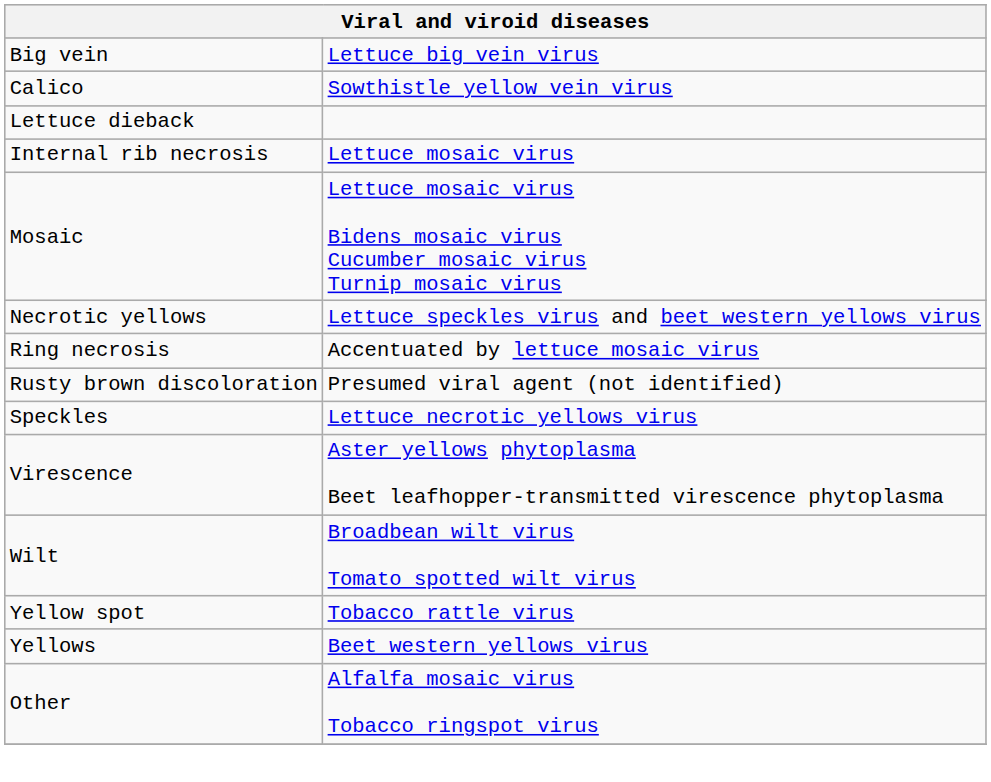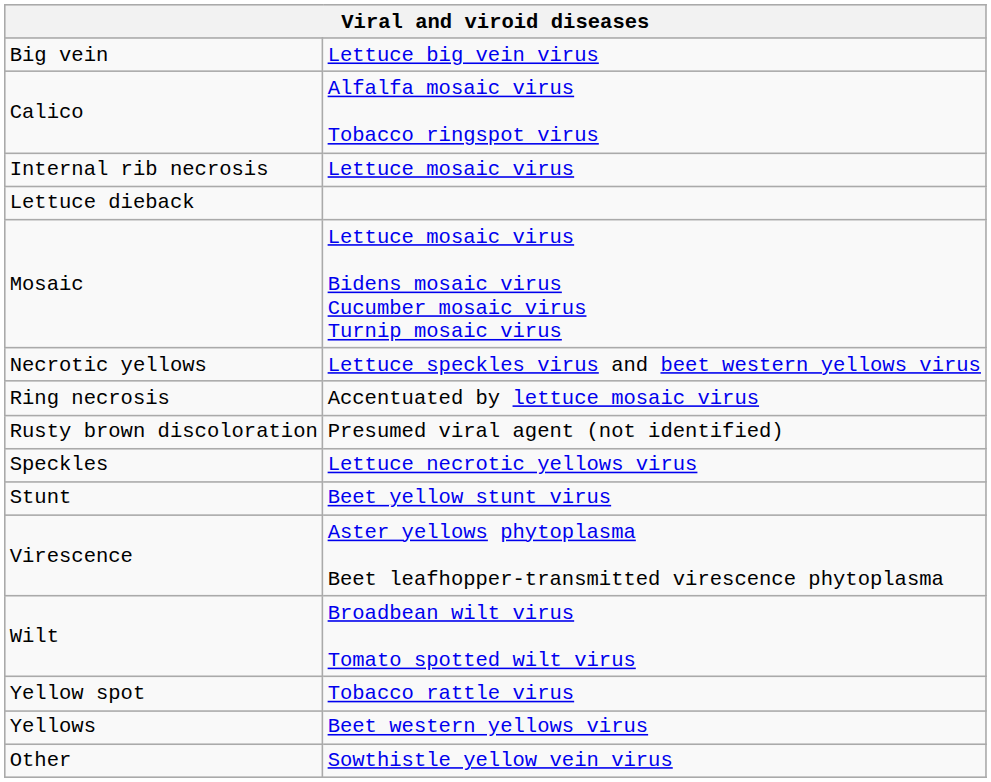(500, 88) Sowthistle yellow vein virus -> (463, 112) Alfalfa mosaic virus Tobacco ringspot virus
rows swapped: (102, 122) <-> (139, 155)
+ row: (41, 498)
(463, 703) Alfalfa mosaic virus Tobacco ringspot virus -> (500, 761) Sowthistle yellow vein virus
